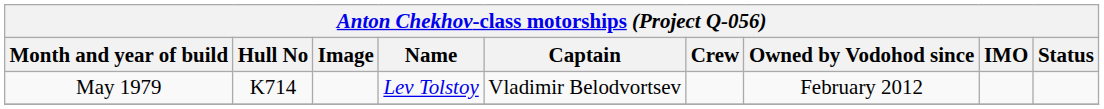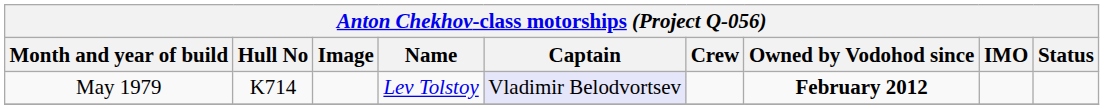(585, 87) no background -> (585, 87) lavender background
(862, 87) normal -> (862, 87) bold
